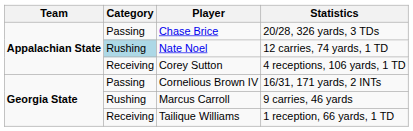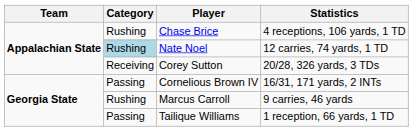(126, 31) Passing -> (126, 31) Rushing
(321, 31) 20/28, 326 yards, 3 TDs -> (334, 31) 4 receptions, 106 yards, 1 TD
(334, 65) 4 receptions, 106 yards, 1 TD -> (321, 65) 20/28, 326 yards, 3 TDs
(130, 117) Receiving -> (126, 117) Passing
